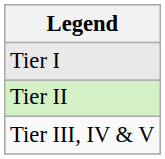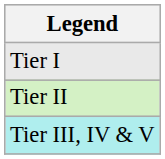(82, 135) no background -> (82, 135) paleturquoise background
